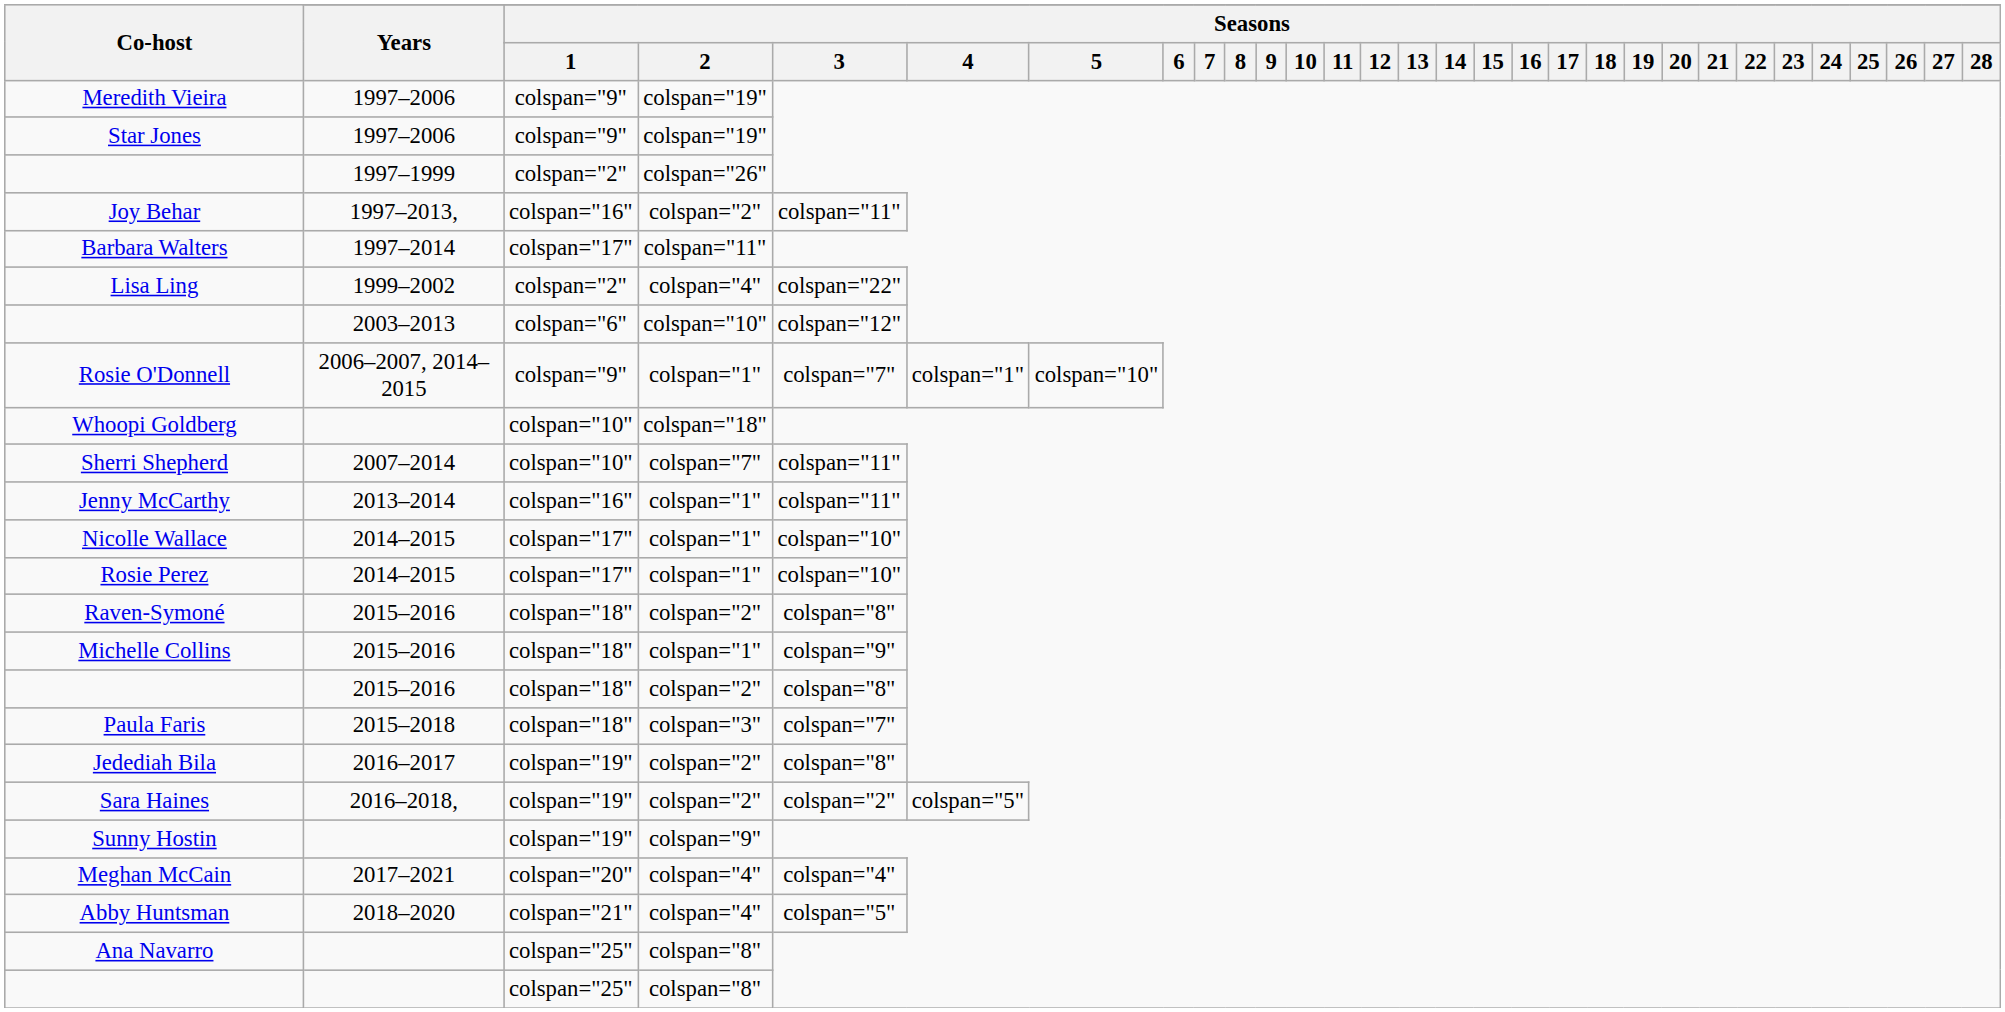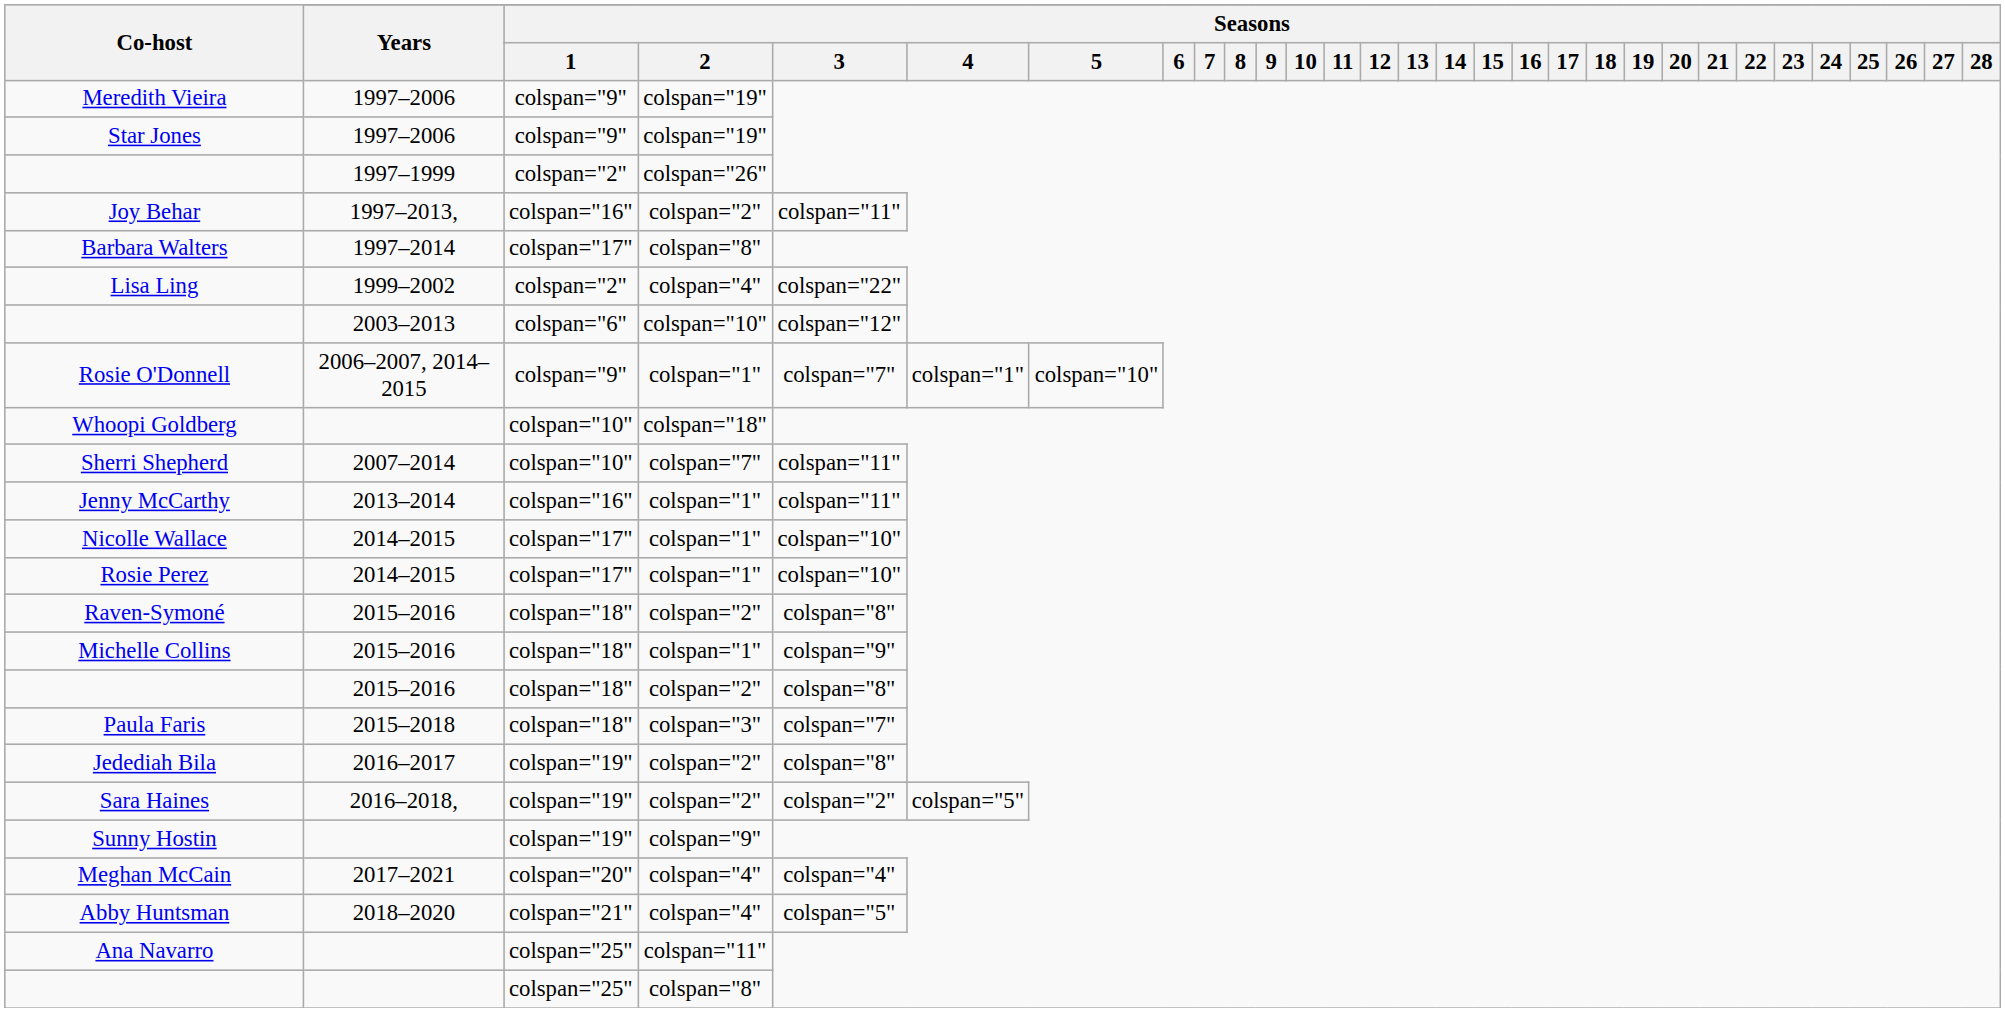(705, 248) colspan="11" -> (705, 248) colspan="8"
(705, 951) colspan="8" -> (705, 951) colspan="11"
